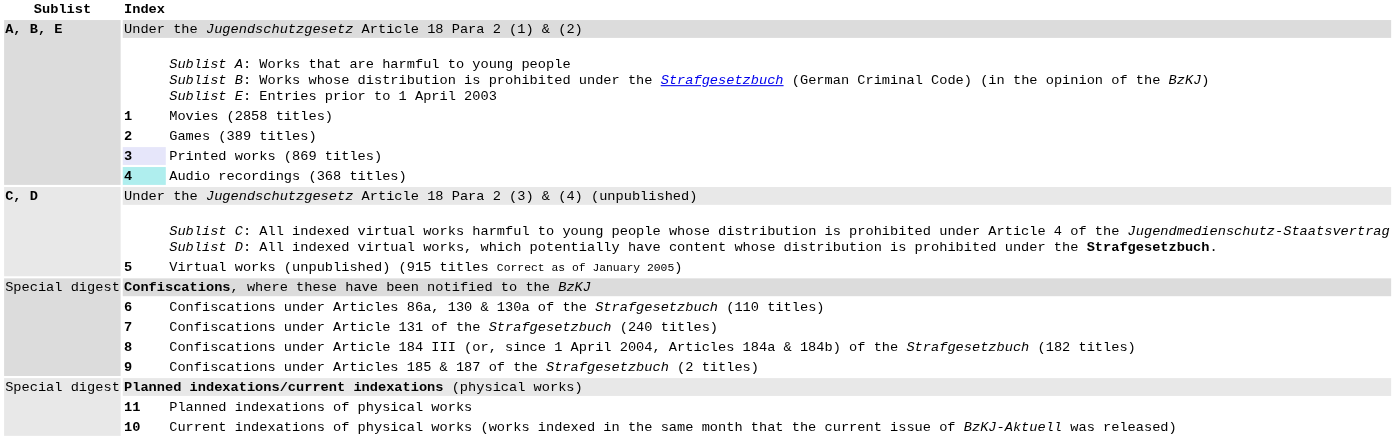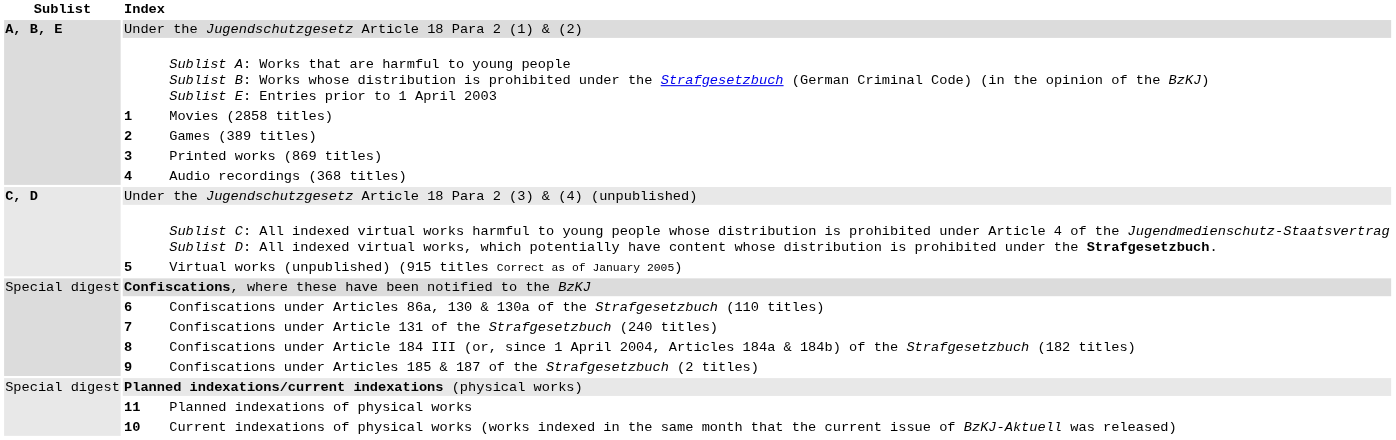(128, 156) lavender background -> (128, 156) no background
(128, 176) paleturquoise background -> (128, 176) no background
